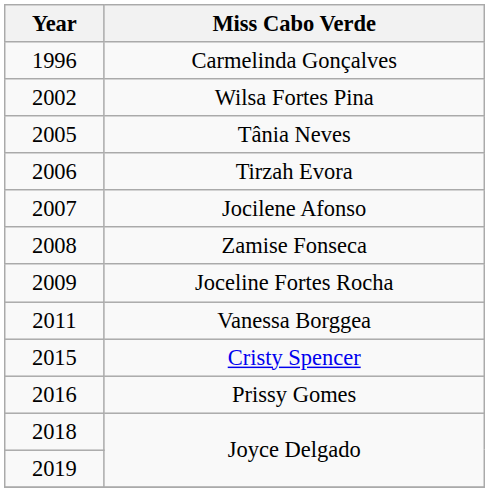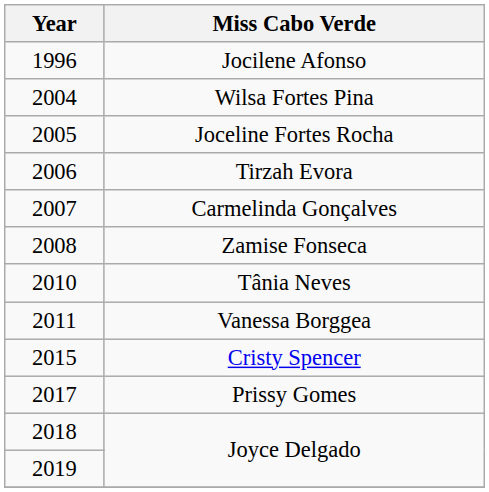(294, 60) Carmelinda Gonçalves -> (294, 60) Jocilene Afonso
(54, 97) 2002 -> (54, 97) 2004
(294, 134) Tânia Neves -> (294, 134) Joceline Fortes Rocha
(294, 208) Jocilene Afonso -> (294, 208) Carmelinda Gonçalves
(54, 282) 2009 -> (54, 282) 2010
(294, 282) Joceline Fortes Rocha -> (294, 282) Tânia Neves
(54, 394) 2016 -> (54, 394) 2017
